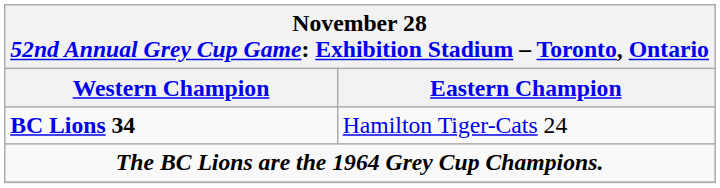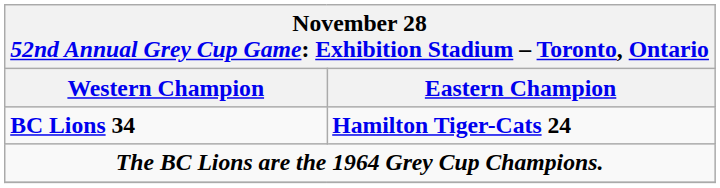(455, 125) normal -> (452, 125) bold
